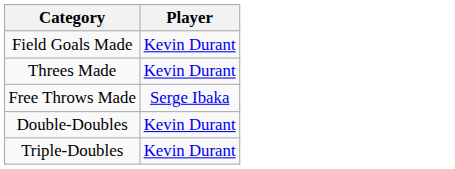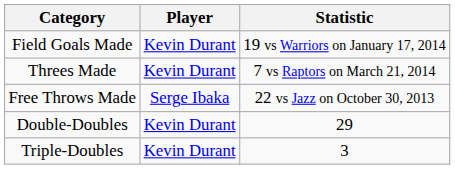+ column: (344, 17)
